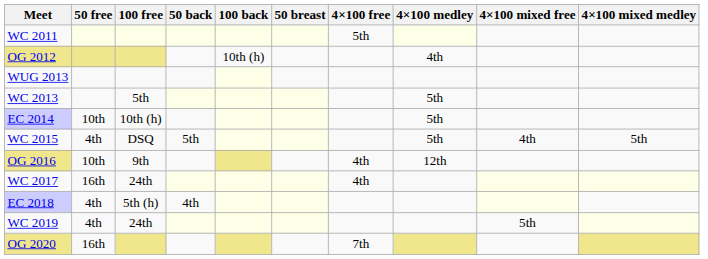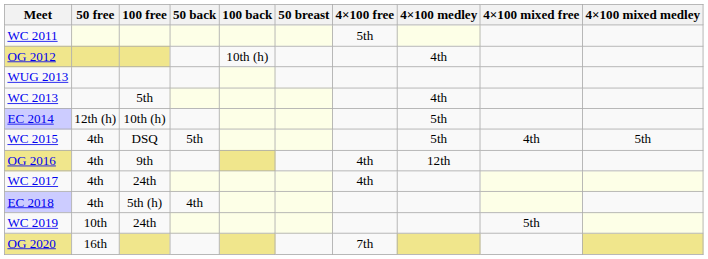(435, 98) 5th -> (439, 98) 4th
(93, 118) 10th -> (95, 118) 12th (h)
(93, 160) 10th -> (95, 160) 4th
(93, 181) 16th -> (95, 181) 4th
(93, 222) 4th -> (95, 222) 10th
